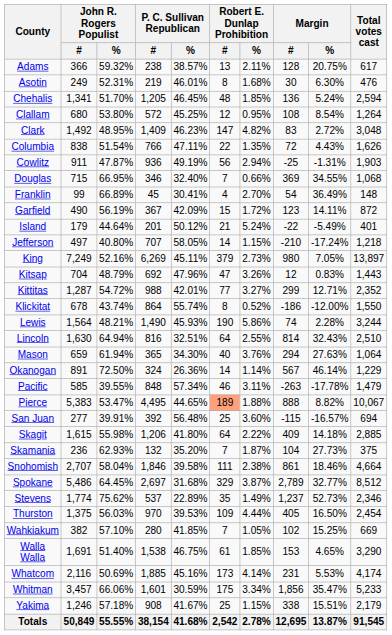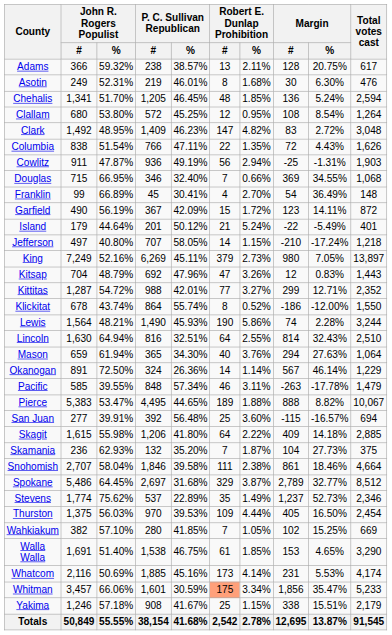(225, 402) lightsalmon background -> (225, 402) no background
(225, 590) no background -> (225, 590) lightsalmon background
